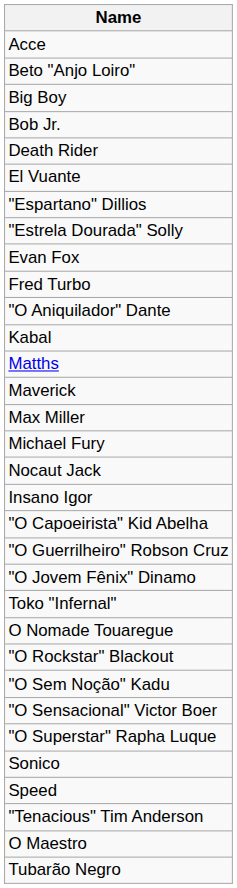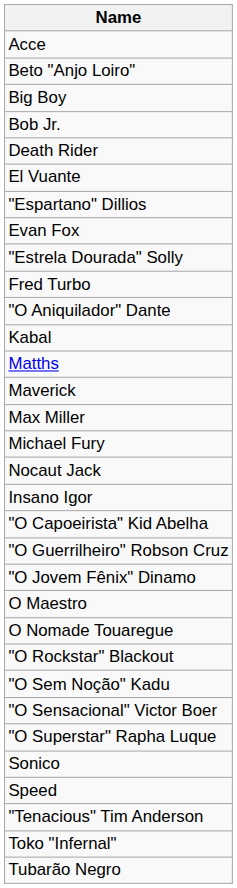(96, 230) "Estrela Dourada" Solly -> (44, 230) Evan Fox
(44, 257) Evan Fox -> (96, 257) "Estrela Dourada" Solly
(62, 603) Toko "Infernal" -> (48, 603) O Maestro
(48, 843) O Maestro -> (62, 843) Toko "Infernal"
